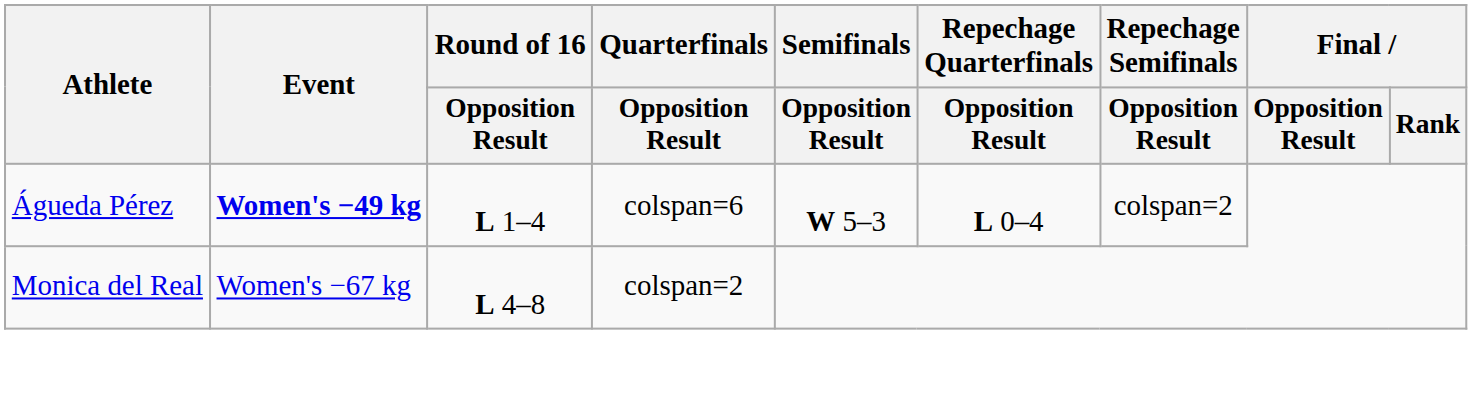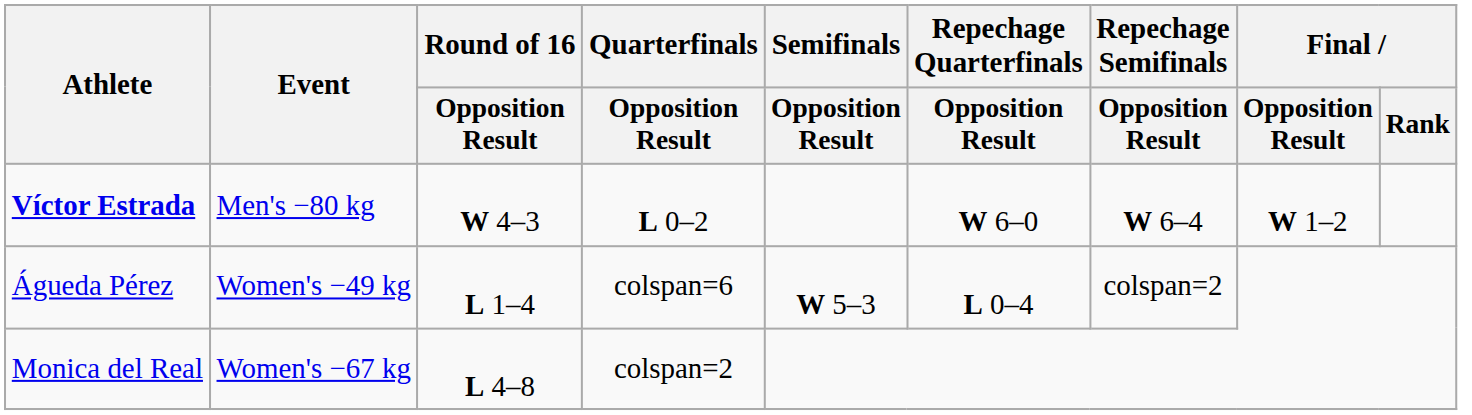+ row: (104, 205)
(319, 205) bold -> (314, 286) normal
